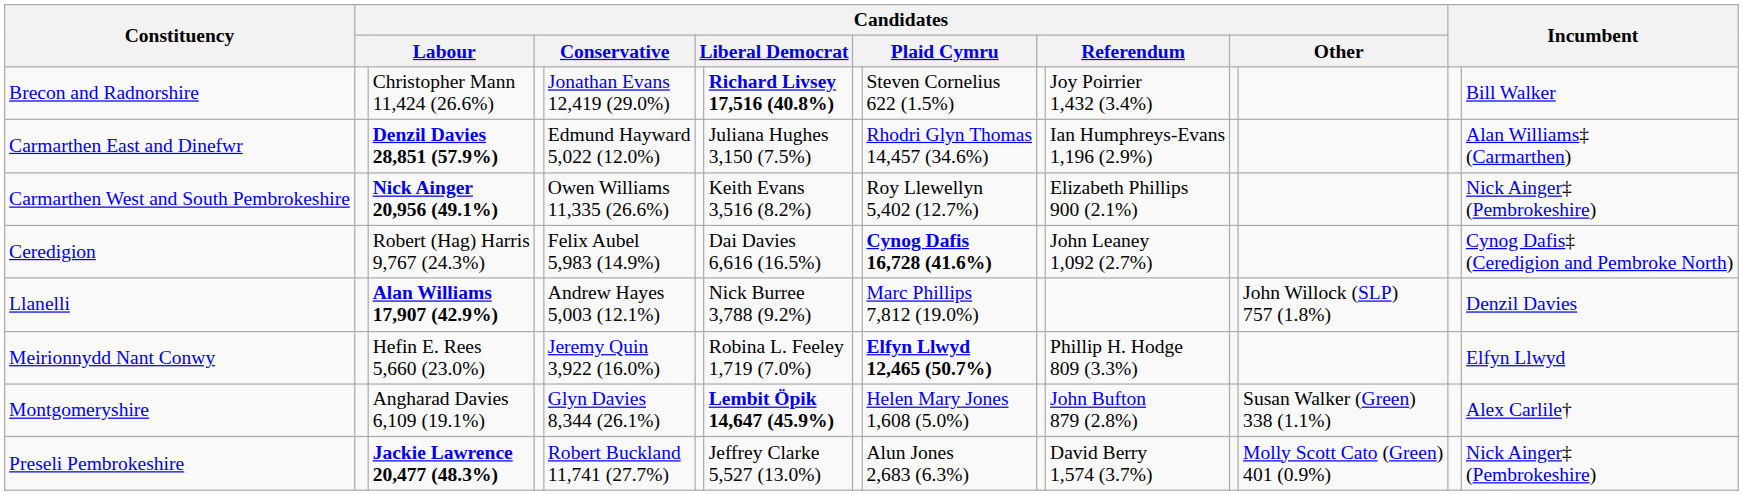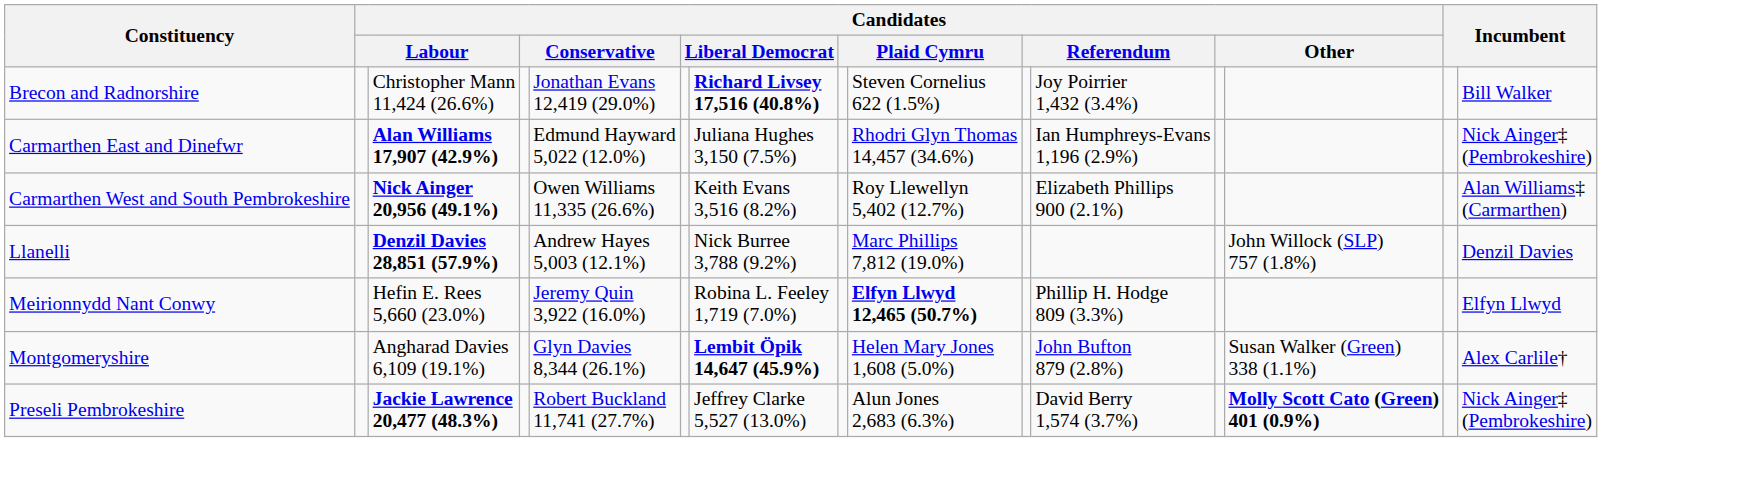(435, 145) Denzil Davies 28,851 (57.9%) -> (435, 145) Alan Williams 17,907 (42.9%)
(1528, 145) Alan Williams‡ (Carmarthen) -> (1527, 145) Nick Ainger‡ (Pembrokeshire)
(1531, 198) Nick Ainger‡ (Pembrokeshire) -> (1523, 198) Alan Williams‡ (Carmarthen)
- row: (52, 251)
(435, 304) Alan Williams 17,907 (42.9%) -> (435, 251) Denzil Davies 28,851 (57.9%)
(1343, 463) normal -> (1334, 410) bold
